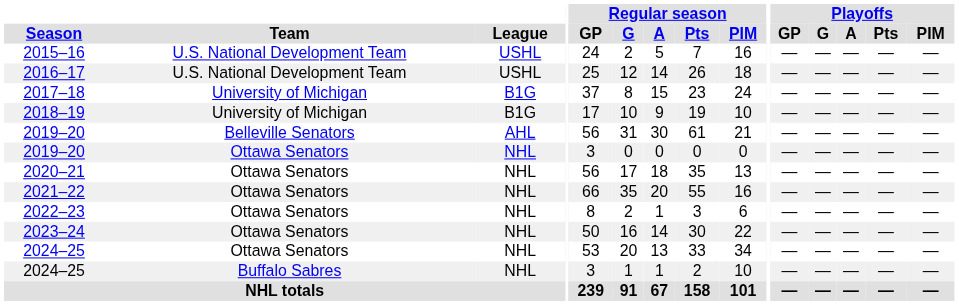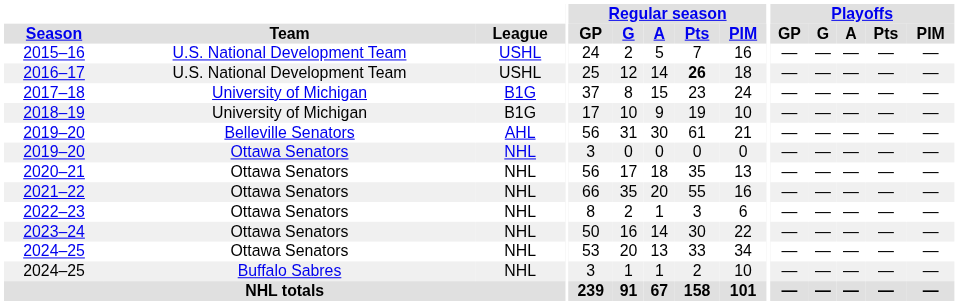(697, 73) normal -> (697, 73) bold
